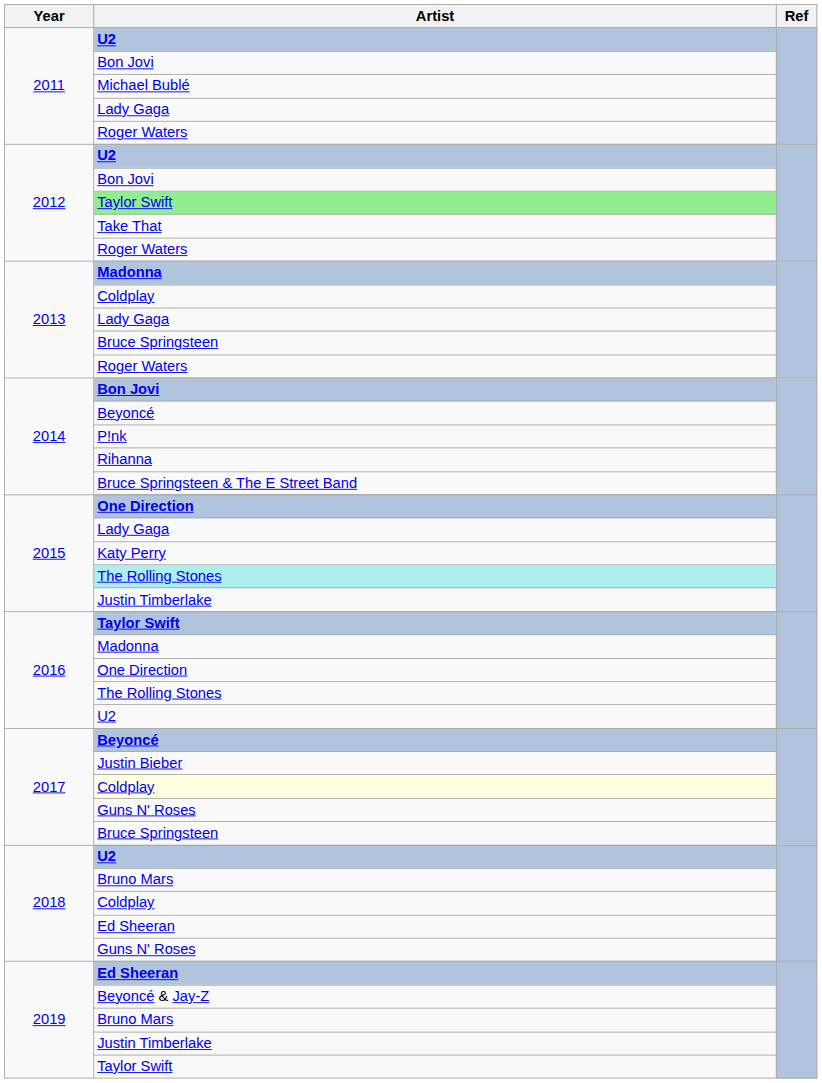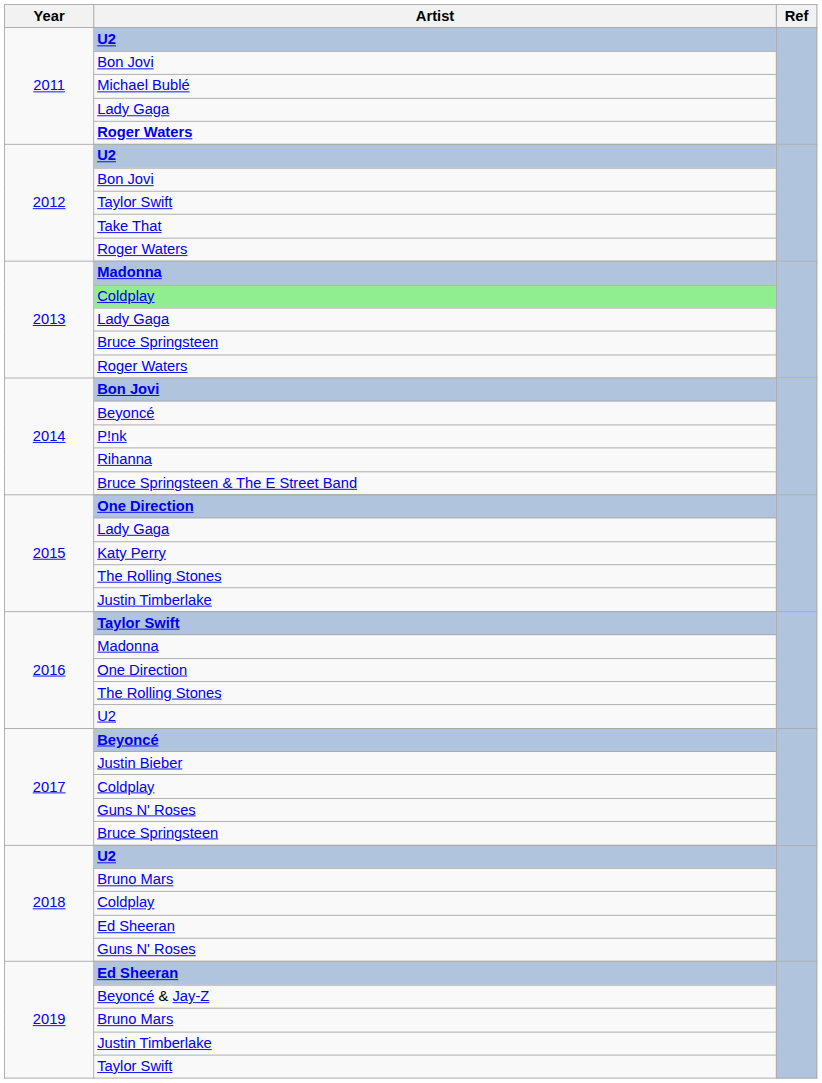(142, 132) normal -> (145, 132) bold
(135, 202) lightgreen background -> (135, 202) no background
(126, 296) no background -> (126, 296) lightgreen background
(159, 576) paleturquoise background -> (159, 576) no background
(126, 786) lightyellow background -> (126, 786) no background
